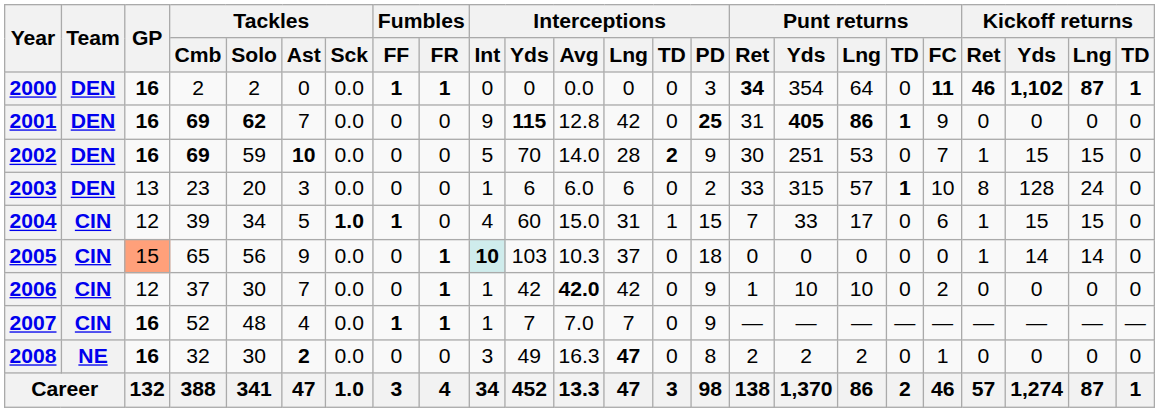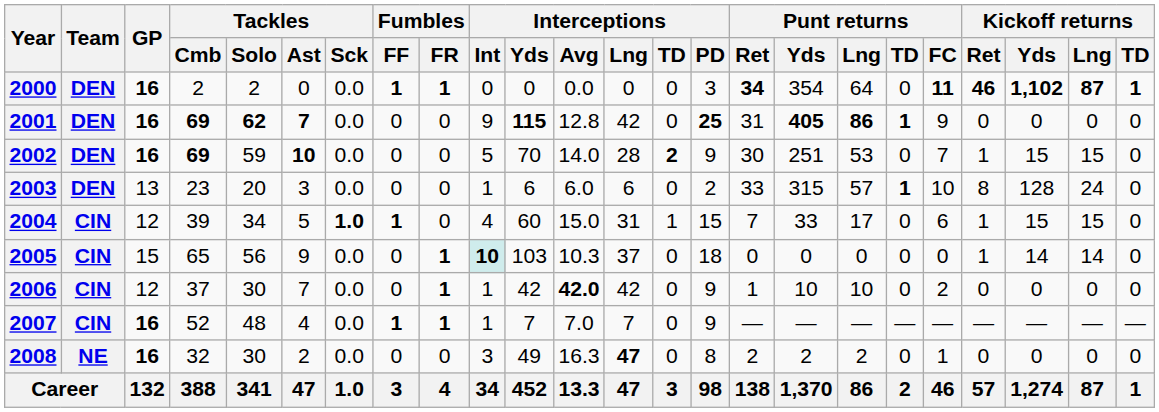(304, 121) normal -> (304, 121) bold
(147, 255) lightsalmon background -> (147, 255) no background
(304, 356) bold -> (304, 356) normal
